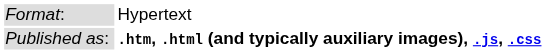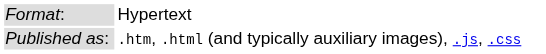(330, 39) bold -> (319, 39) normal
